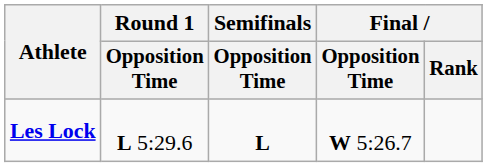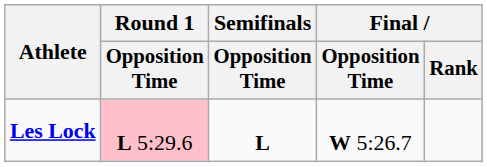(155, 143) no background -> (155, 143) pink background
